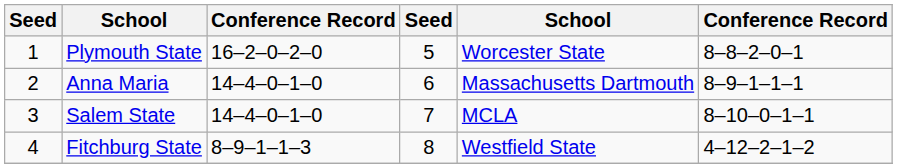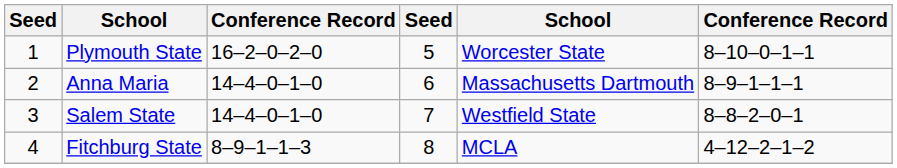(753, 52) 8–8–2–0–1 -> (759, 52) 8–10–0–1–1
(490, 115) MCLA -> (529, 115) Westfield State
(759, 115) 8–10–0–1–1 -> (753, 115) 8–8–2–0–1
(529, 147) Westfield State -> (490, 147) MCLA
